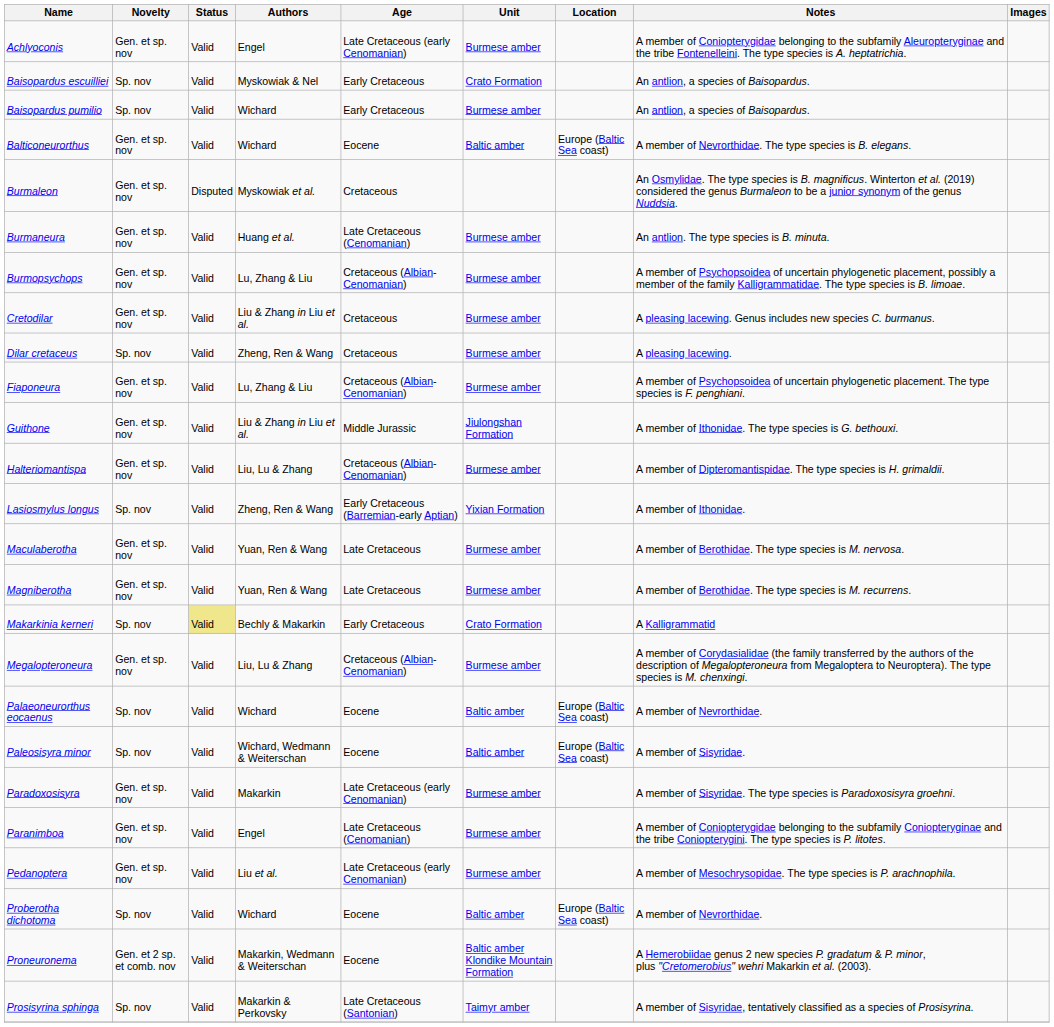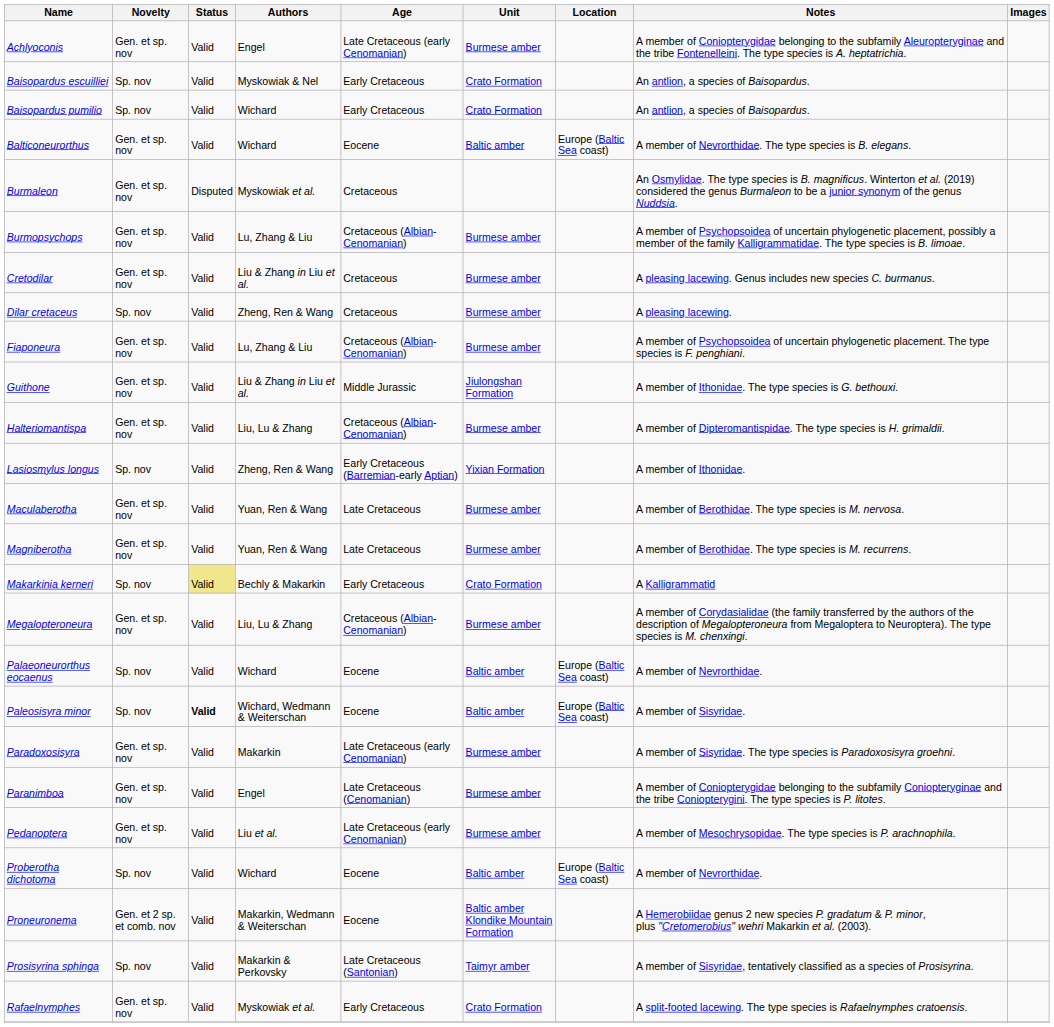(503, 110) Burmese amber -> (504, 110) Crato Formation
- row: (36, 238)
(203, 752) normal -> (204, 712) bold
+ row: (43, 1007)
